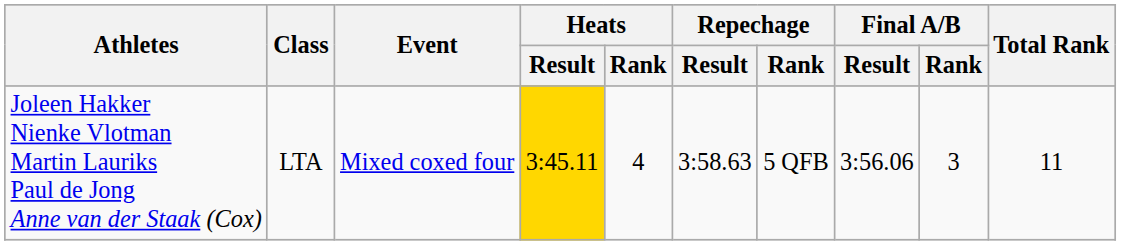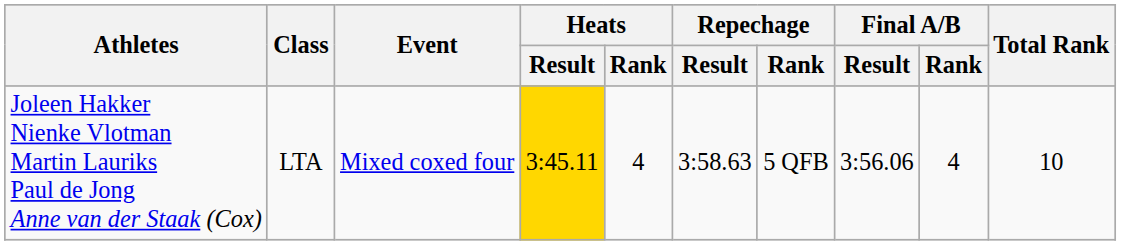(954, 162) 3 -> (954, 162) 4
(1051, 162) 11 -> (1051, 162) 10
